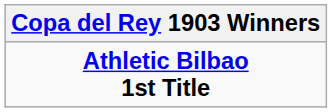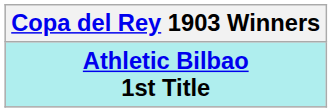(166, 74) no background -> (166, 74) paleturquoise background
